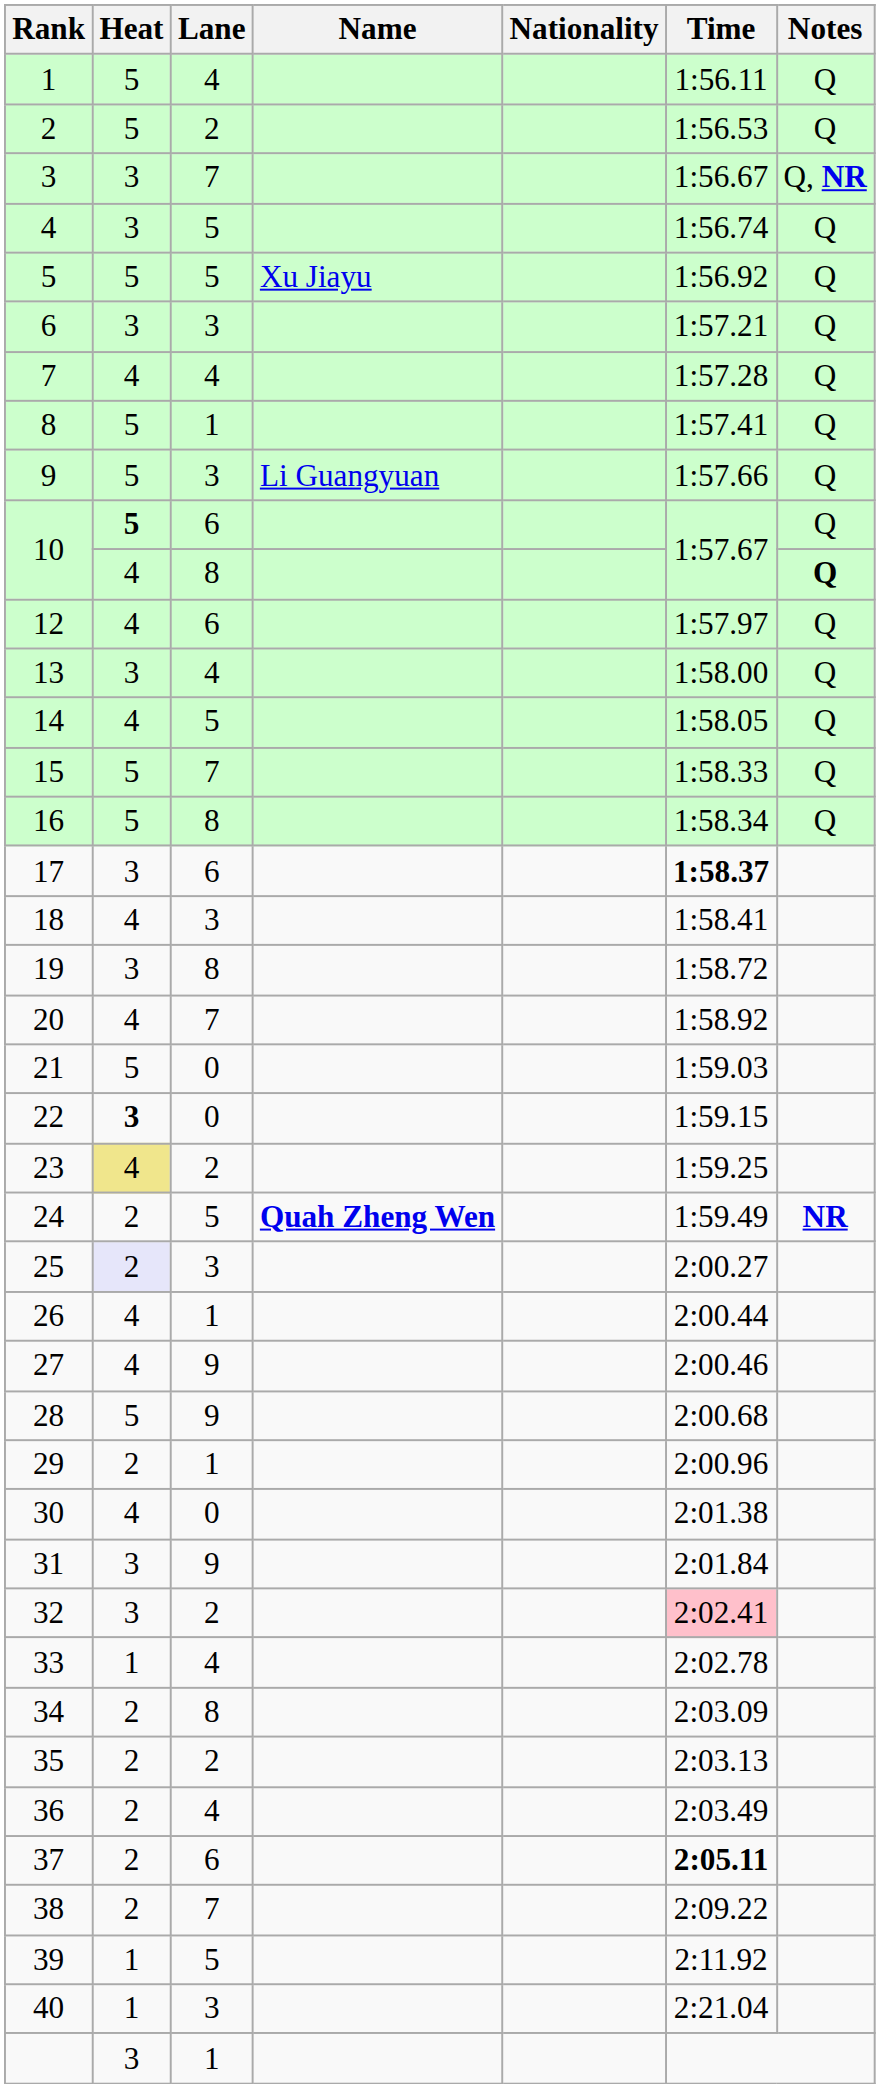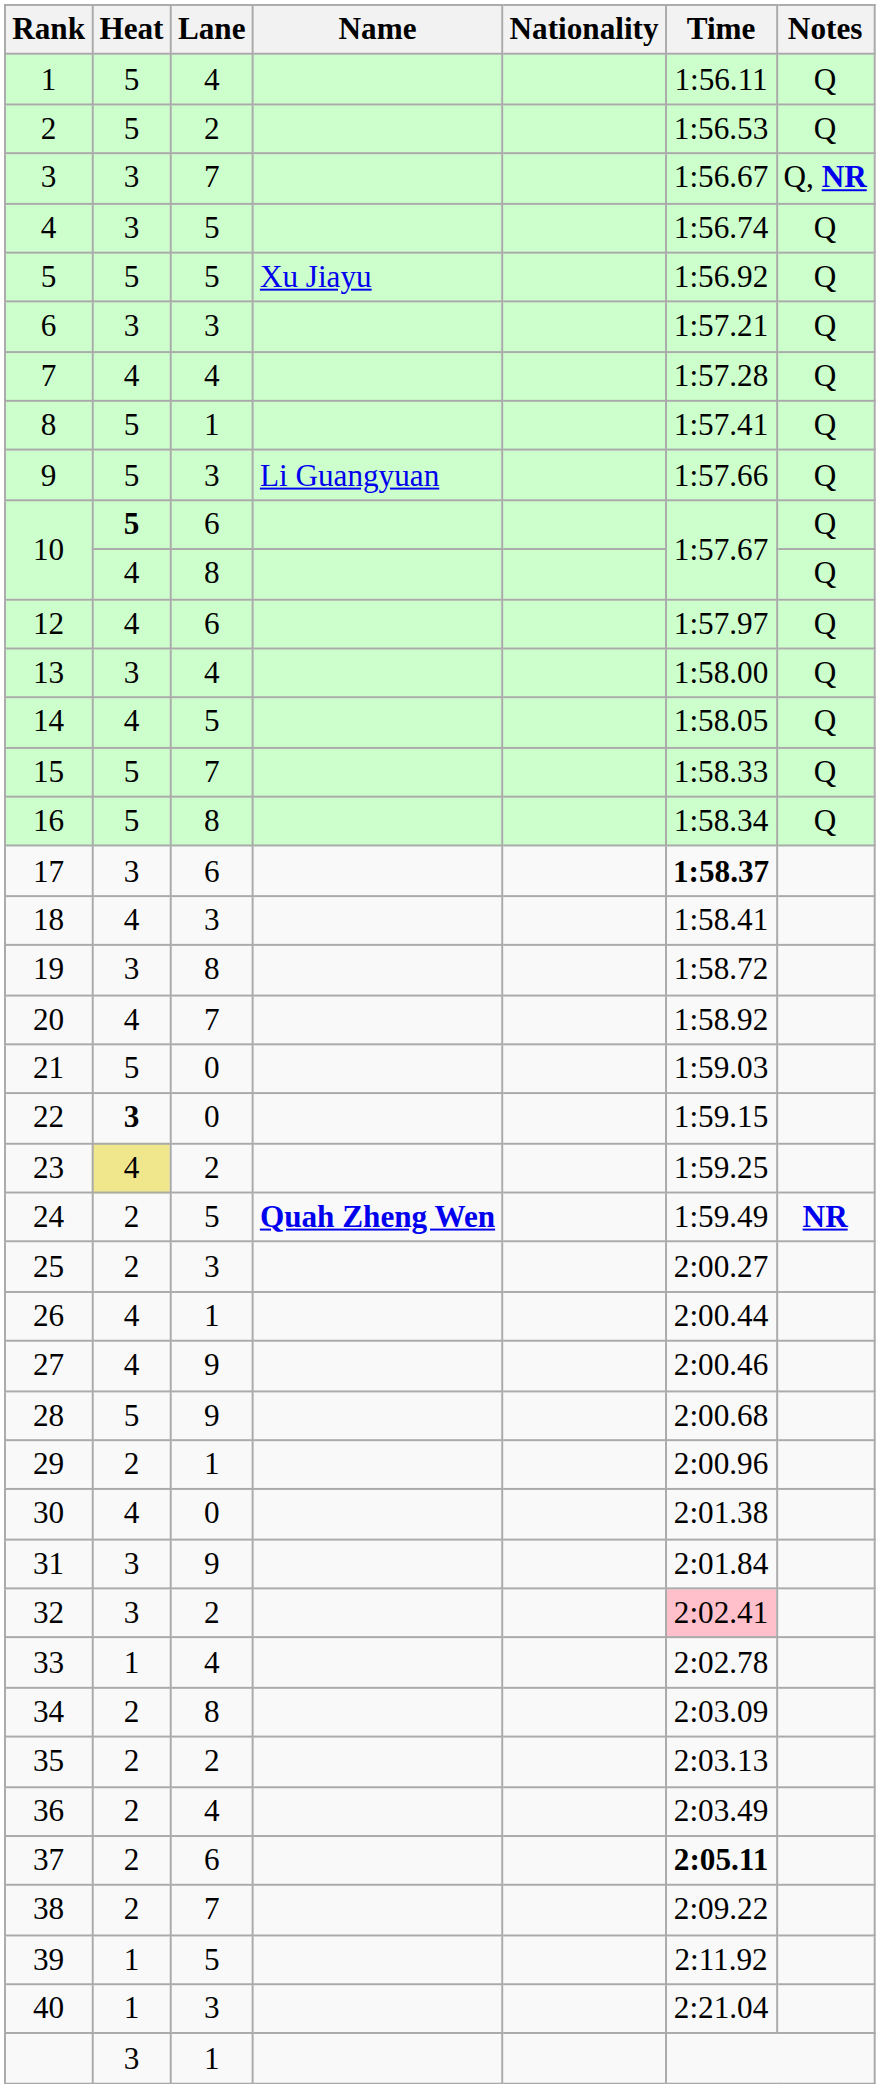(825, 573) bold -> (825, 573) normal
(131, 1266) lavender background -> (131, 1266) no background
